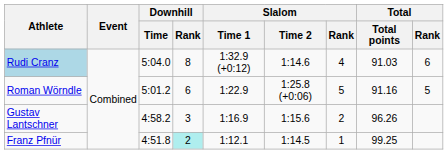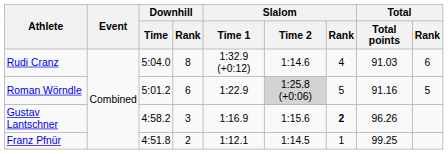(33, 63) lightblue background -> (33, 63) no background
(295, 91) no background -> (295, 91) lightgrey background
(341, 119) normal -> (341, 119) bold
(188, 141) paleturquoise background -> (188, 141) no background
